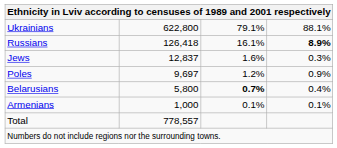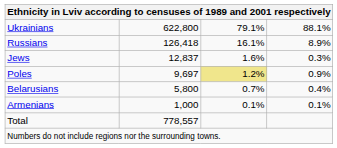(319, 43) bold -> (319, 43) normal
(253, 74) no background -> (253, 74) khaki background
(253, 89) bold -> (253, 89) normal
